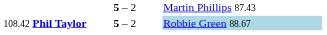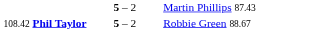(207, 23) lightblue background -> (207, 23) no background
